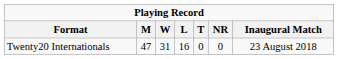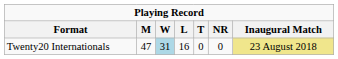(165, 46) no background -> (165, 46) lightblue background
(283, 46) no background -> (283, 46) khaki background
